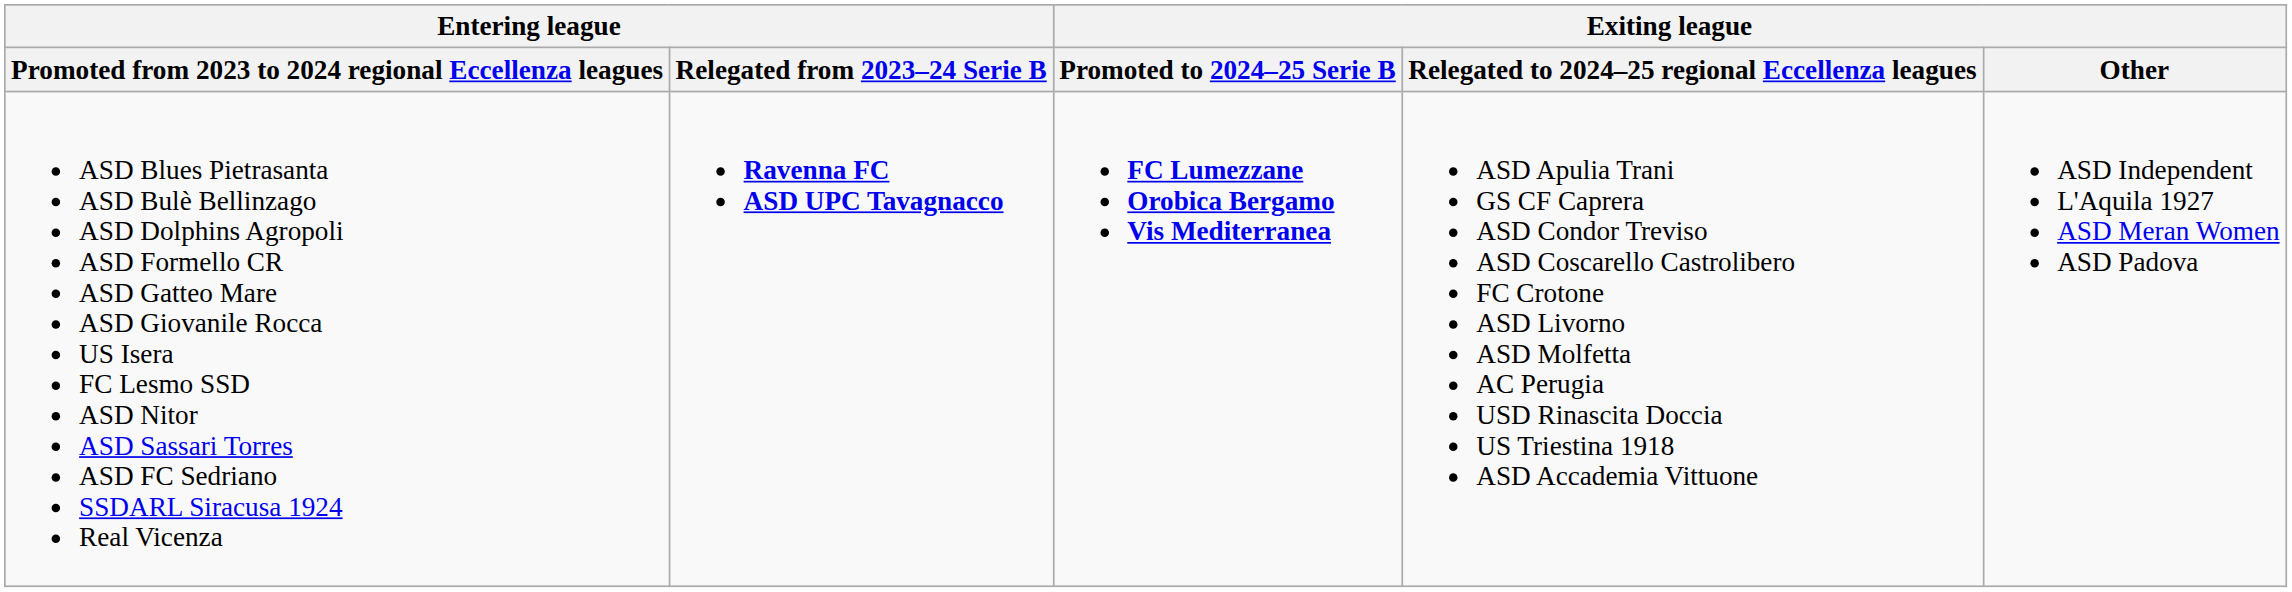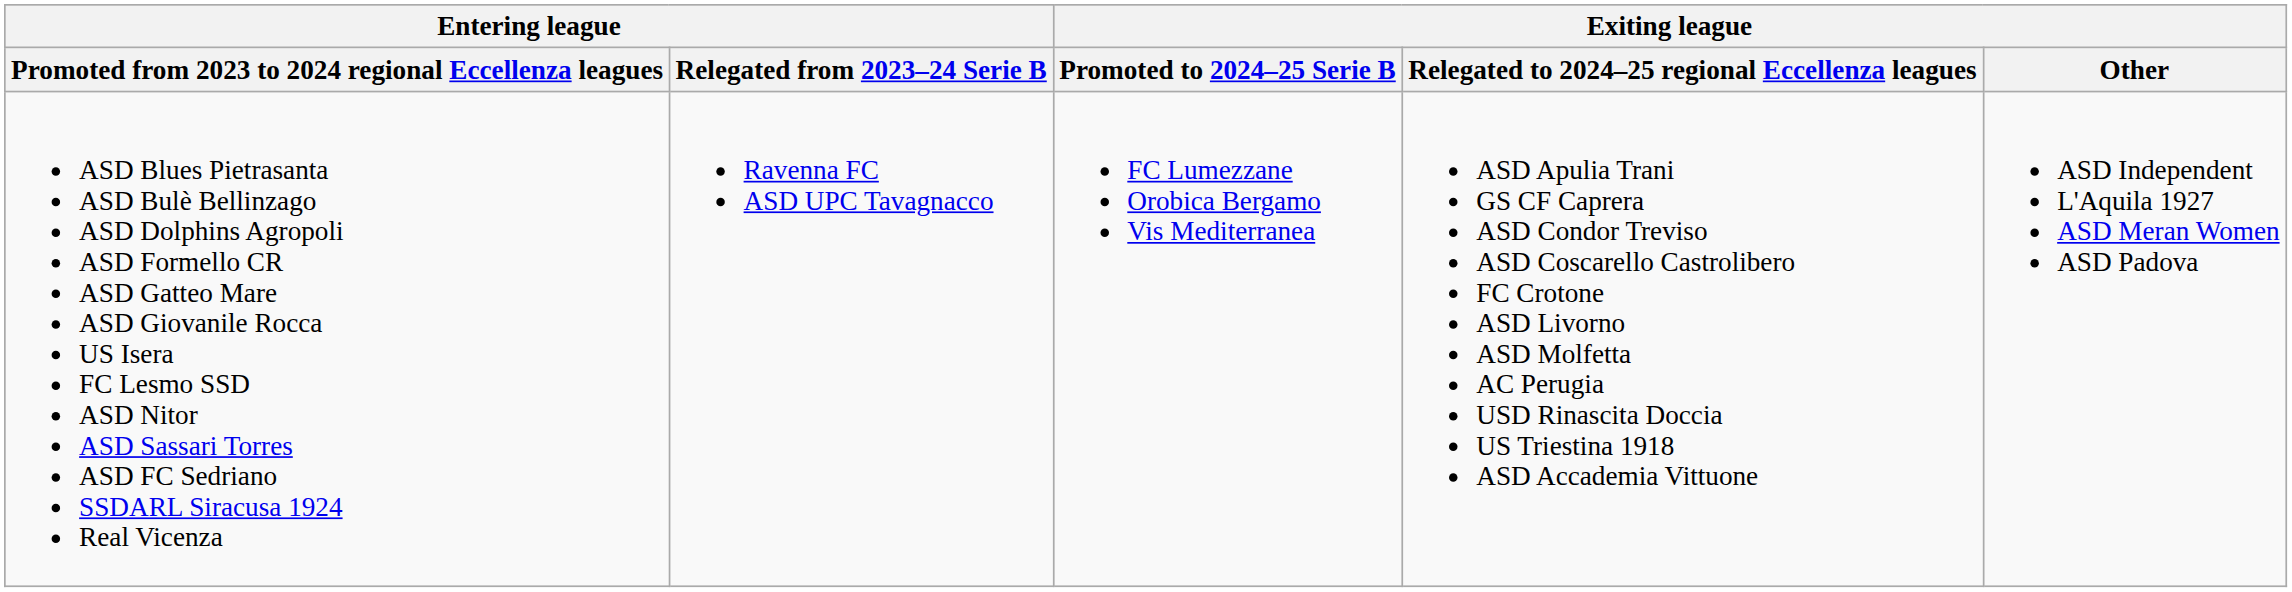(861, 186) bold -> (861, 186) normal
(1228, 201) bold -> (1228, 201) normal
